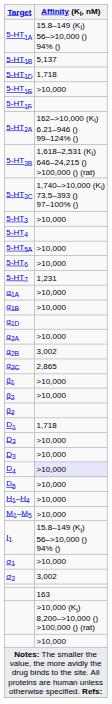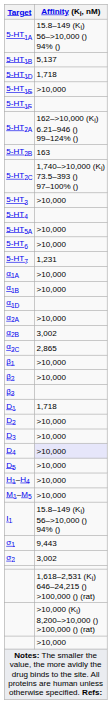(66, 161) 1,618–2,531 (Ki) 646–24,215 () >100,000 () (rat) -> (43, 152) 163
(51, 562) >10,000 -> (47, 543) 9,443
(43, 594) 163 -> (66, 586) 1,618–2,531 (Ki) 646–24,215 () >100,000 () (rat)
